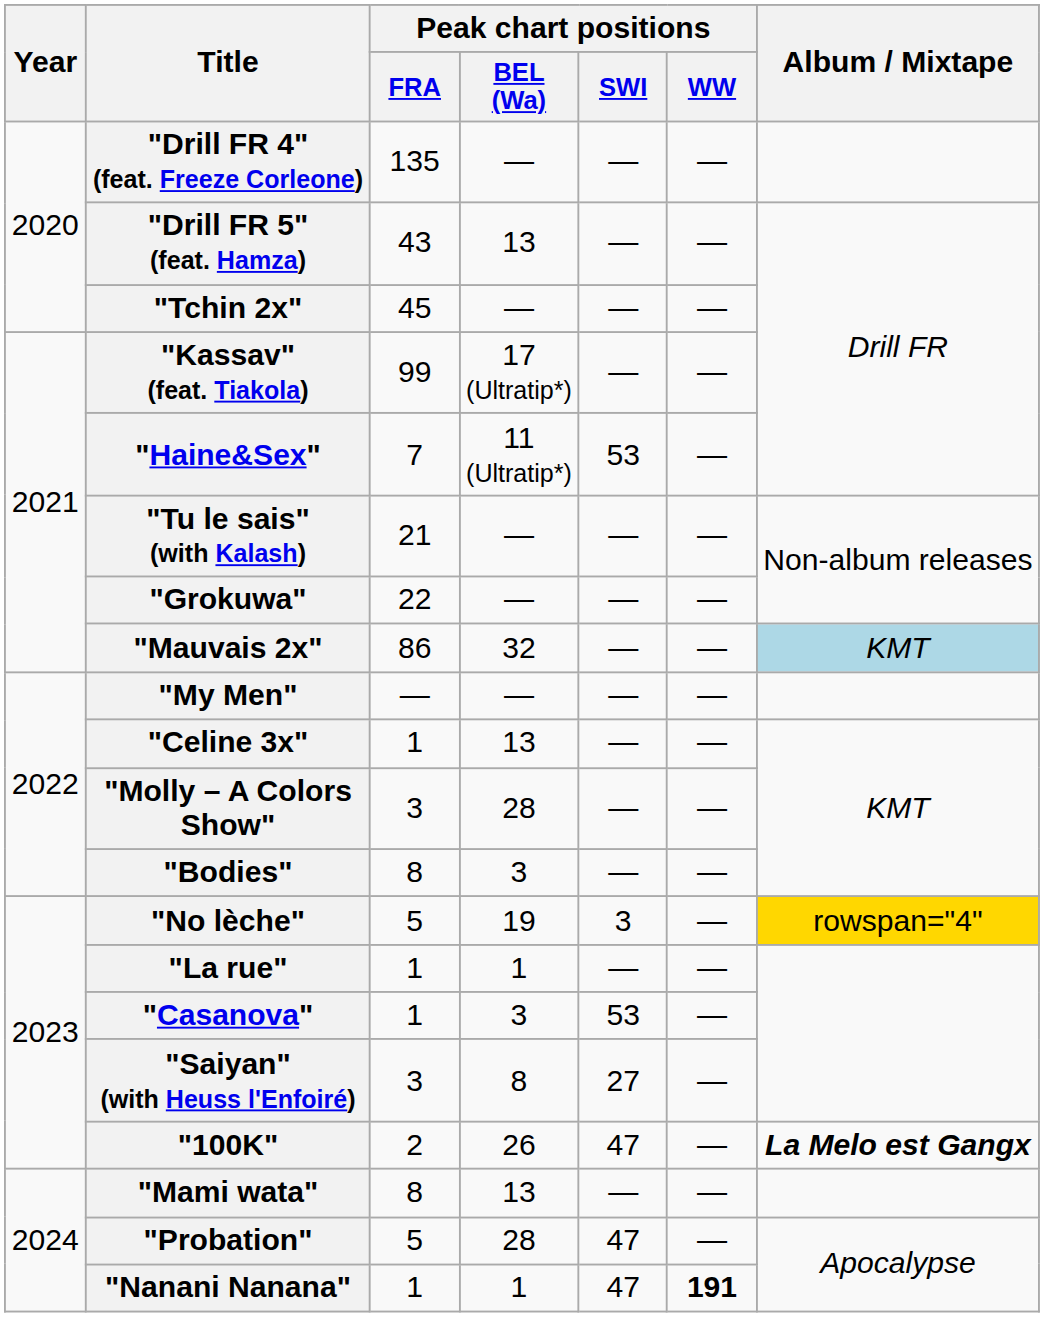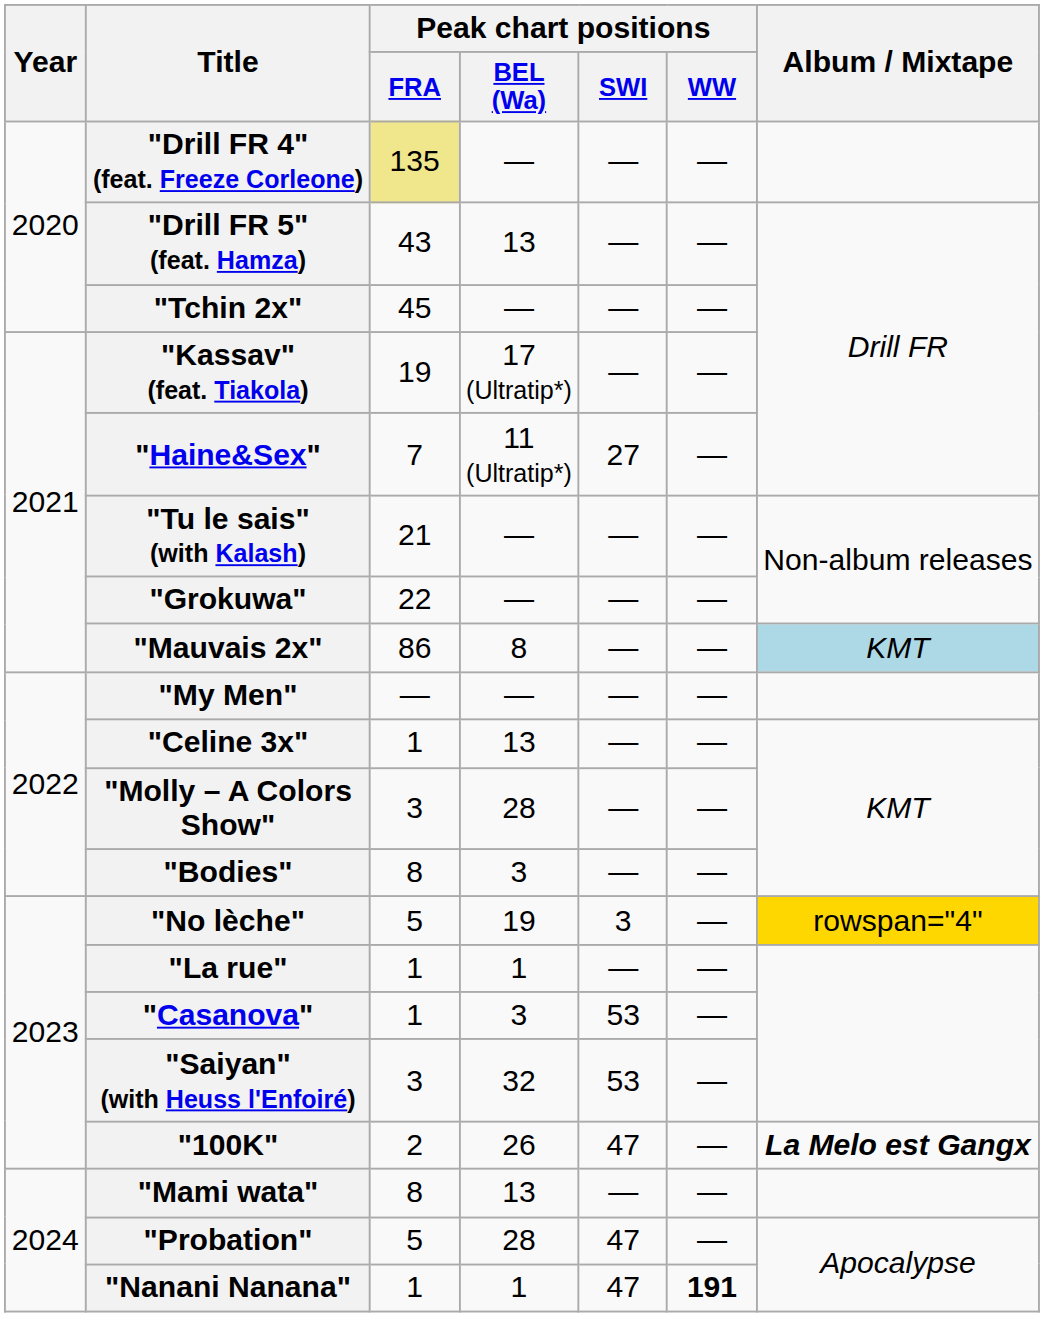(415, 161) no background -> (415, 161) khaki background
(415, 372) 99 -> (415, 372) 19
(623, 453) 53 -> (623, 453) 27
(519, 647) 32 -> (519, 647) 8
(519, 1080) 8 -> (519, 1080) 32
(623, 1080) 27 -> (623, 1080) 53
